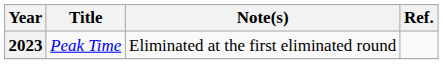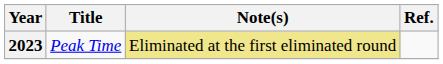(263, 44) no background -> (263, 44) khaki background
